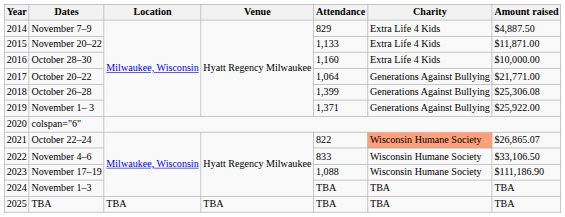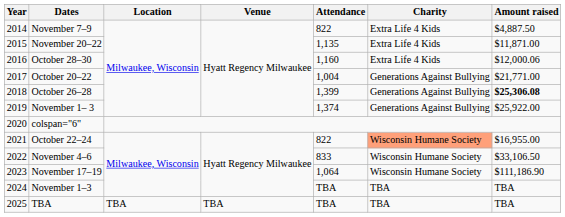(324, 28) 829 -> (324, 28) 822
(327, 44) 1,133 -> (327, 44) 1,135
(517, 60) $10,000.00 -> (517, 60) $12,000.06
(327, 76) 1,064 -> (327, 76) 1,004
(517, 92) normal -> (517, 92) bold
(327, 108) 1,371 -> (327, 108) 1,374
(517, 140) $26,865.07 -> (517, 140) $16,955.00
(327, 172) 1,088 -> (327, 172) 1,064
